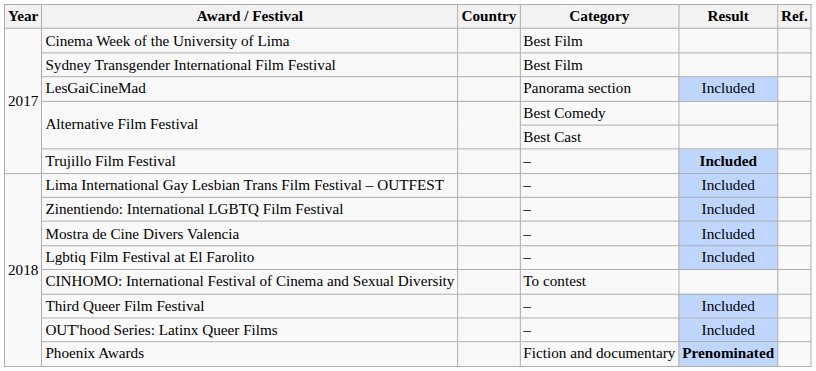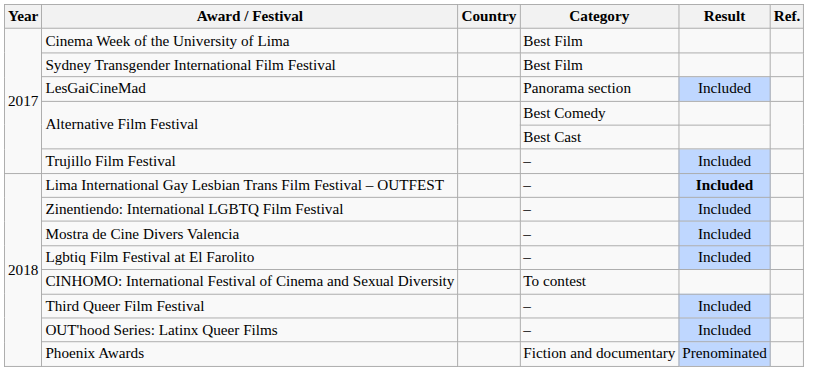(728, 161) bold -> (725, 161) normal
(728, 185) normal -> (725, 185) bold
(728, 354) bold -> (725, 354) normal
